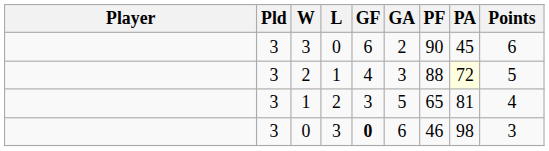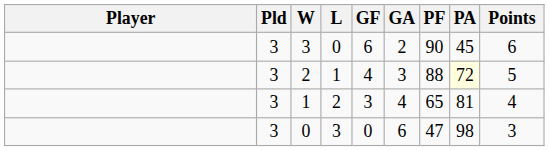(402, 103) 5 -> (402, 103) 4
(368, 131) bold -> (368, 131) normal
(434, 131) 46 -> (434, 131) 47
